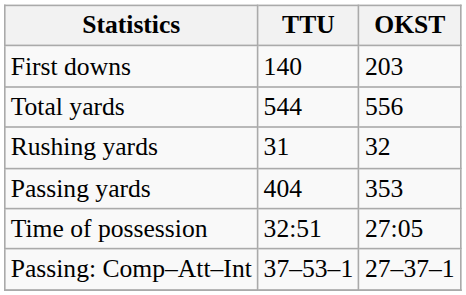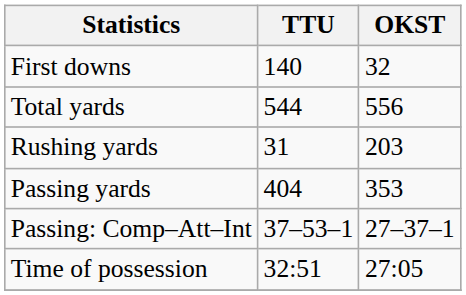(384, 66) 203 -> (378, 66) 32
(378, 147) 32 -> (384, 147) 203
rows swapped: (131, 268) <-> (109, 228)
